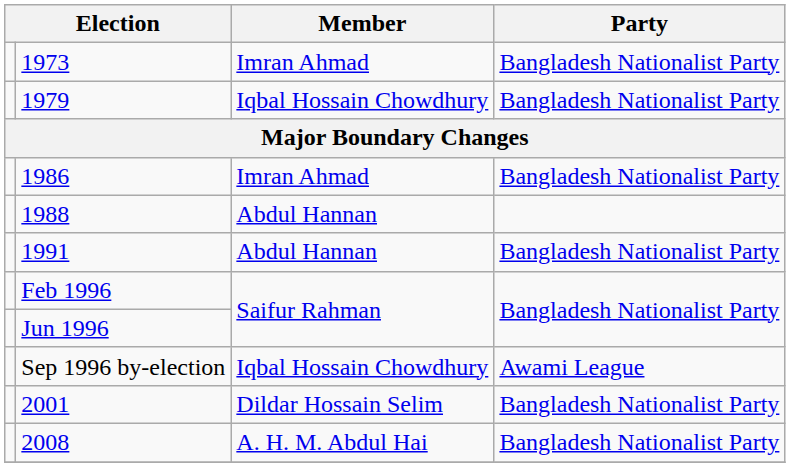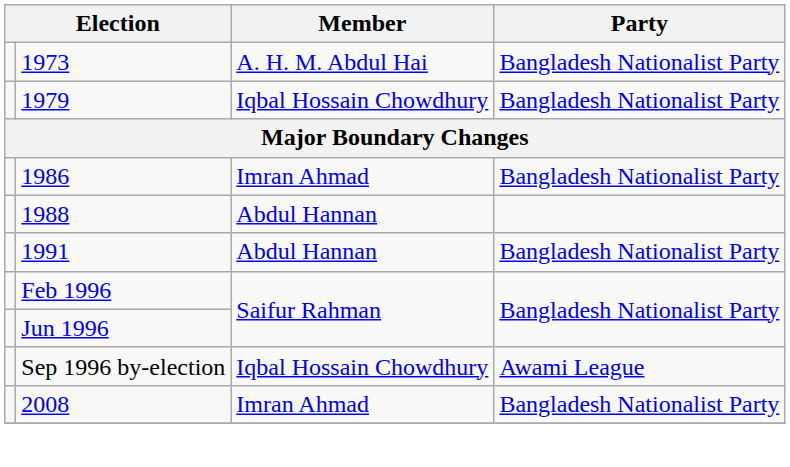(303, 61) Imran Ahmad -> (332, 61) A. H. M. Abdul Hai
- row: (45, 404)
(332, 442) A. H. M. Abdul Hai -> (303, 404) Imran Ahmad
